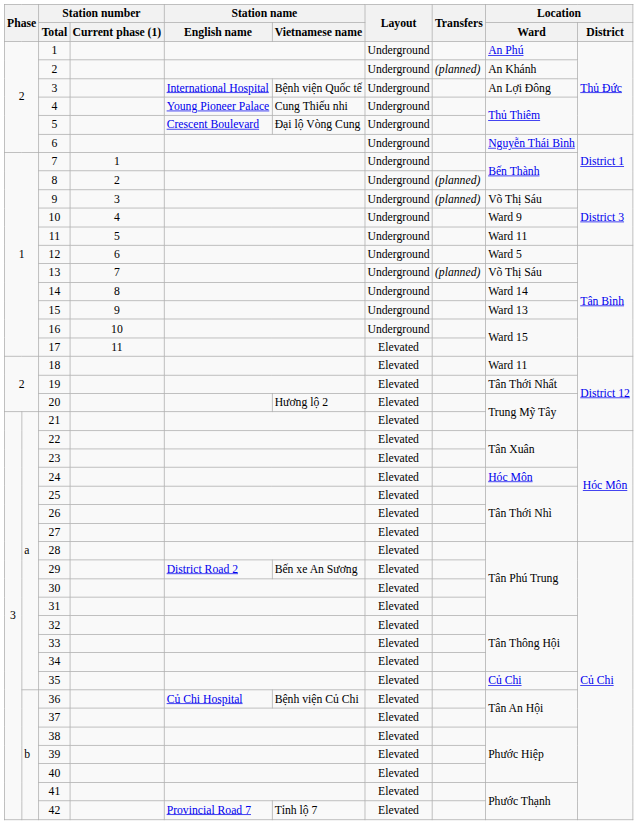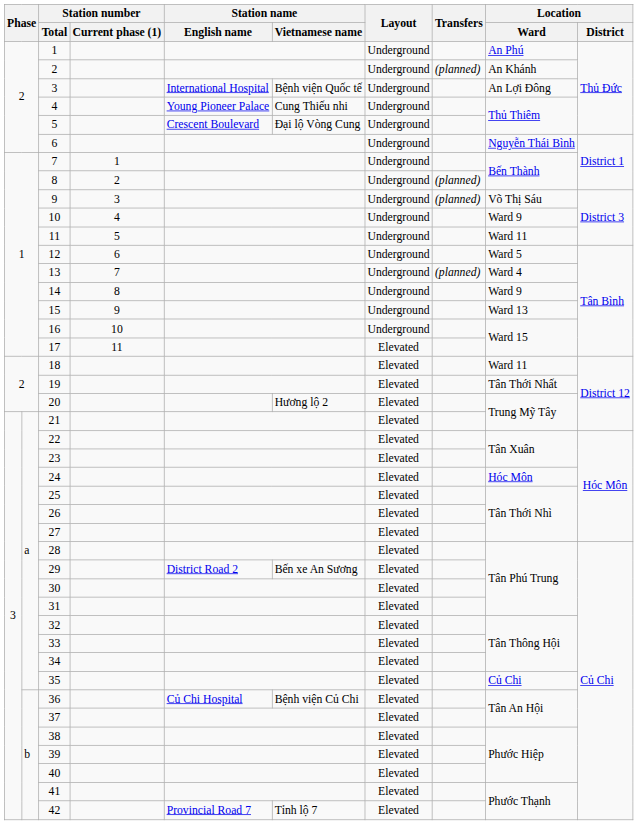(515, 273) Võ Thị Sáu -> (505, 273) Ward 4
(508, 291) Ward 14 -> (505, 291) Ward 9
